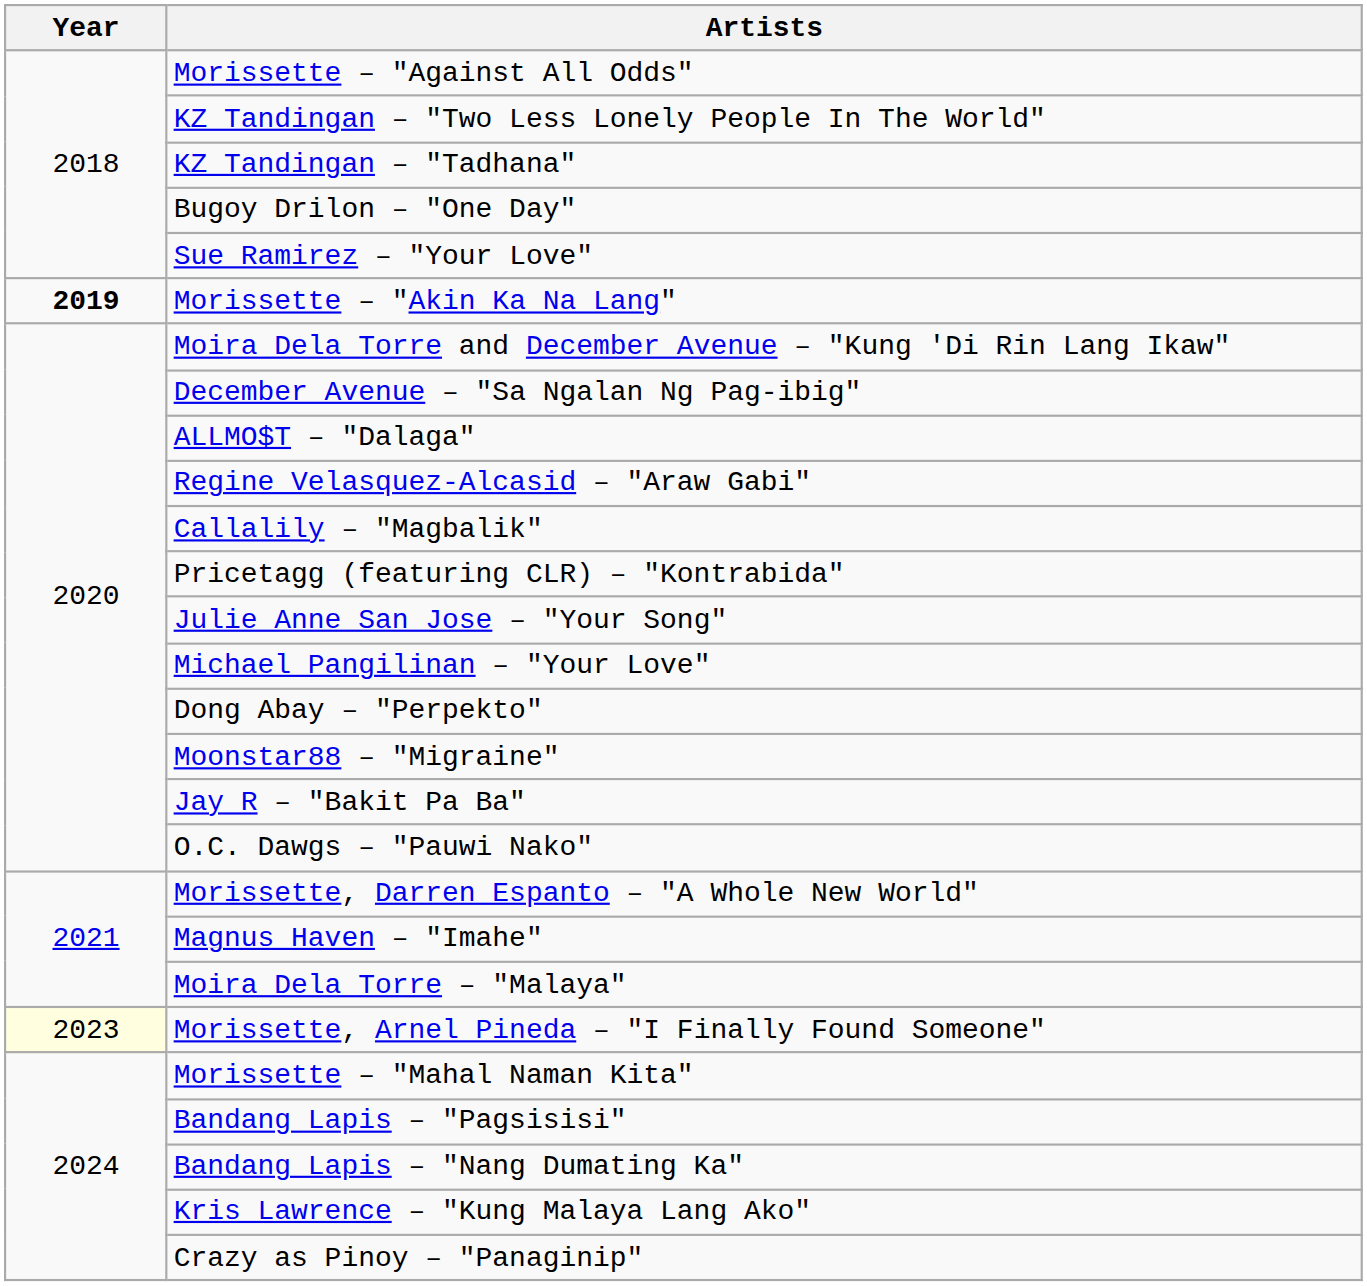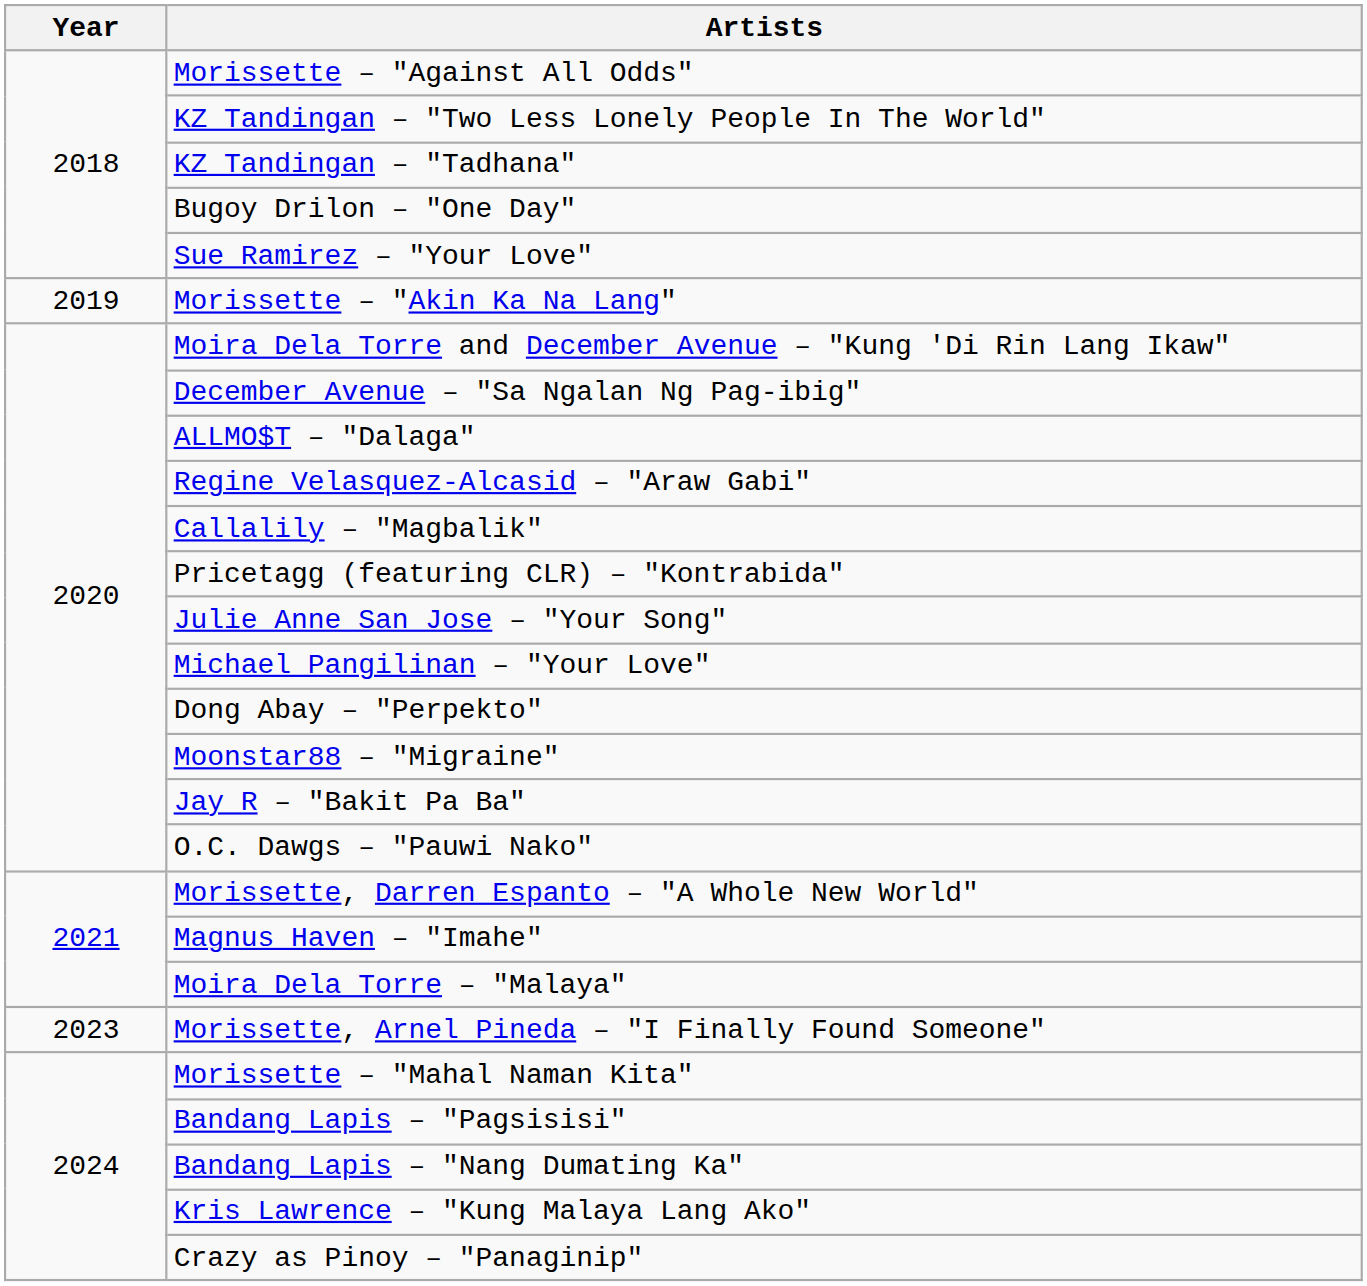(86, 301) bold -> (86, 301) normal
(86, 1030) lightyellow background -> (86, 1030) no background
